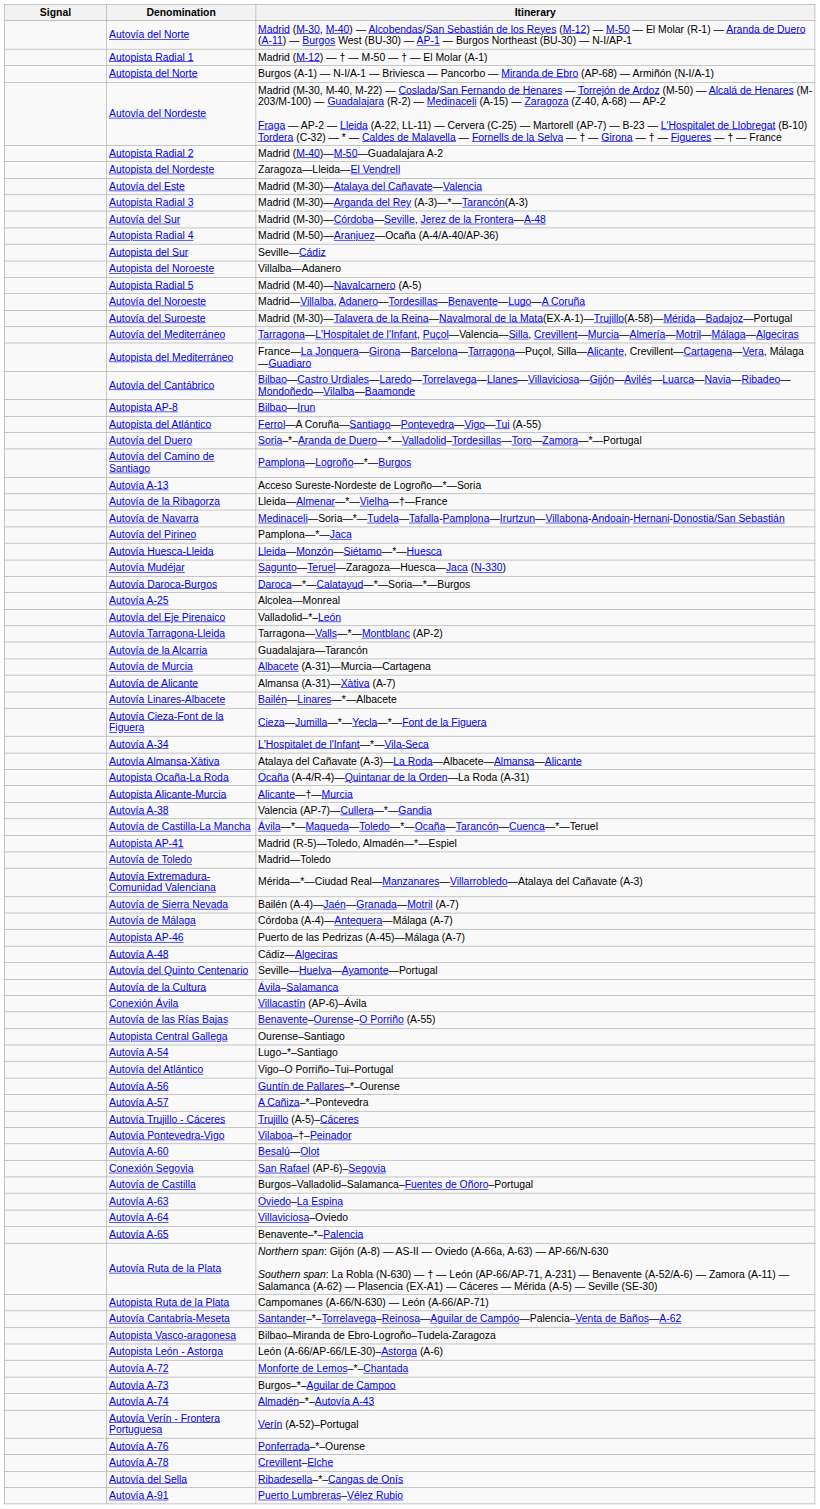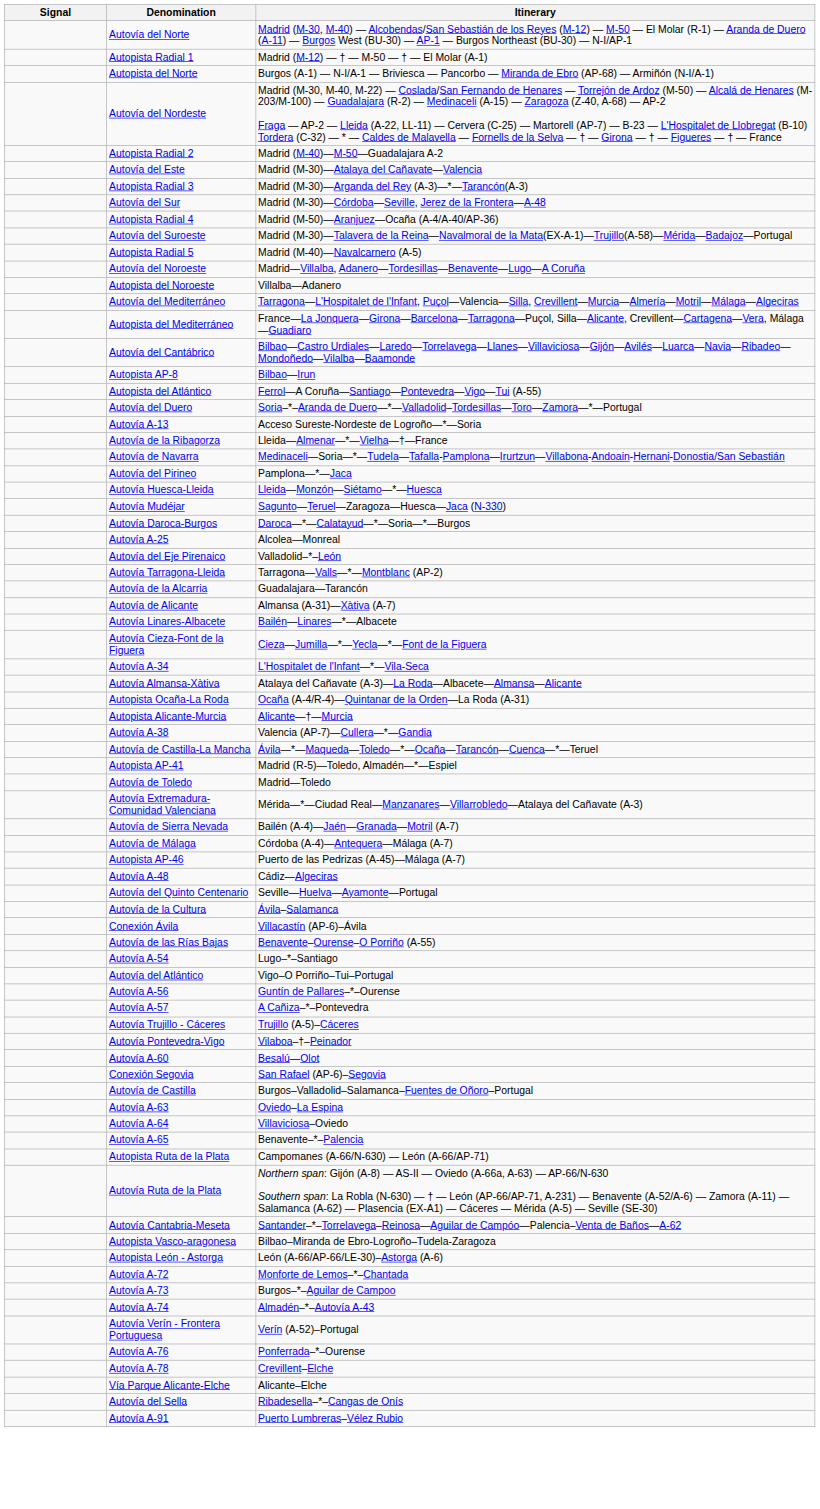- row: (162, 170)
- row: (149, 252)
rows swapped: (157, 318) <-> (162, 269)
- row: (162, 463)
- row: (151, 667)
- row: (168, 1036)
rows swapped: (165, 1268) <-> (169, 1302)
+ row: (169, 1385)
